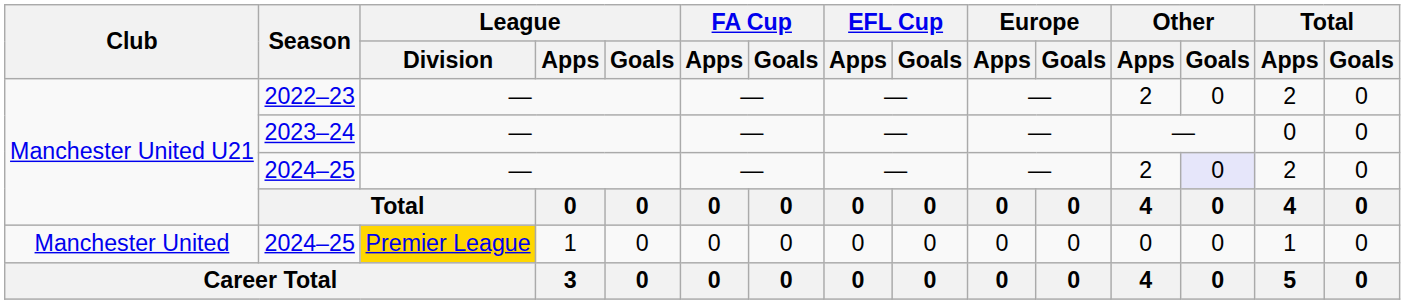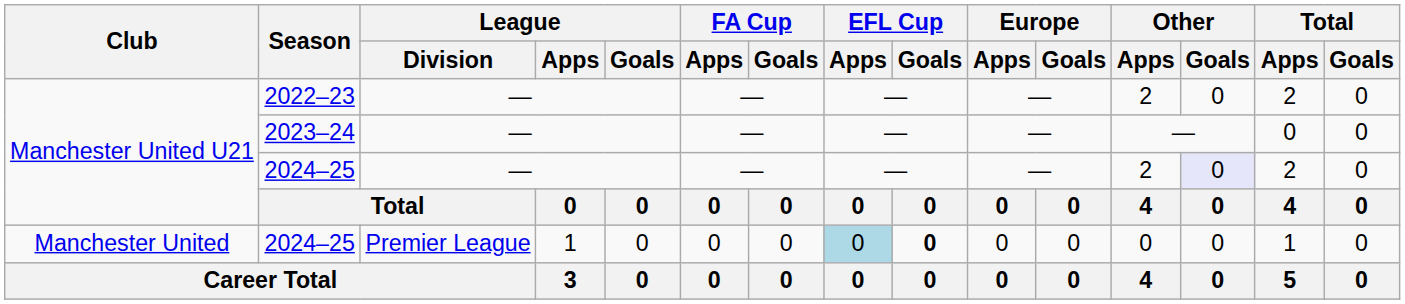(448, 243) gold background -> (448, 243) no background
(858, 243) no background -> (858, 243) lightblue background
(930, 243) normal -> (930, 243) bold
